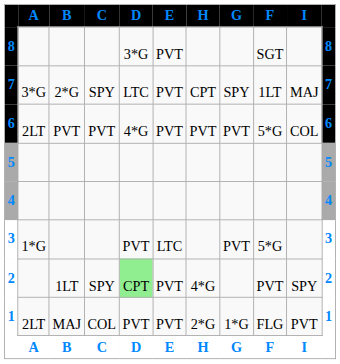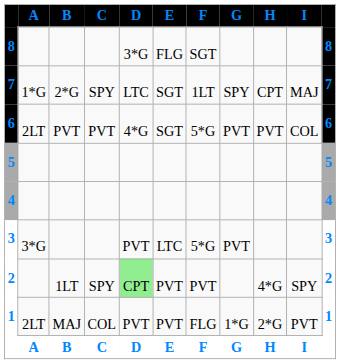columns swapped: (270, 15) <-> (203, 15)
(170, 54) PVT -> (170, 54) FLG
(34, 92) 3*G -> (34, 92) 1*G
(170, 92) PVT -> (170, 92) SGT
(170, 131) PVT -> (170, 131) SGT
(34, 247) 1*G -> (34, 247) 3*G
